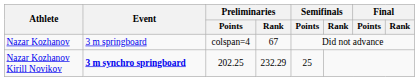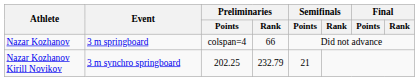(273, 42) 67 -> (271, 42) 66
(136, 63) bold -> (134, 63) normal
(273, 63) 232.29 -> (271, 63) 232.79
(307, 63) 25 -> (305, 63) 21
